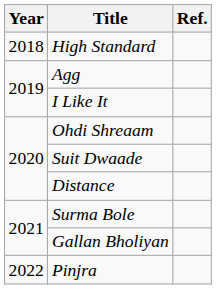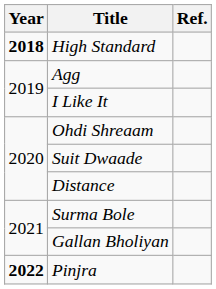(26, 46) normal -> (26, 46) bold
(26, 269) normal -> (26, 269) bold
